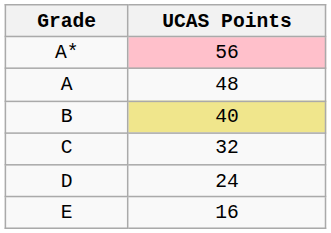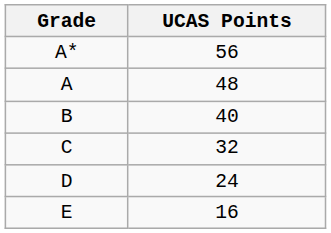(227, 53) pink background -> (227, 53) no background
(227, 117) khaki background -> (227, 117) no background
